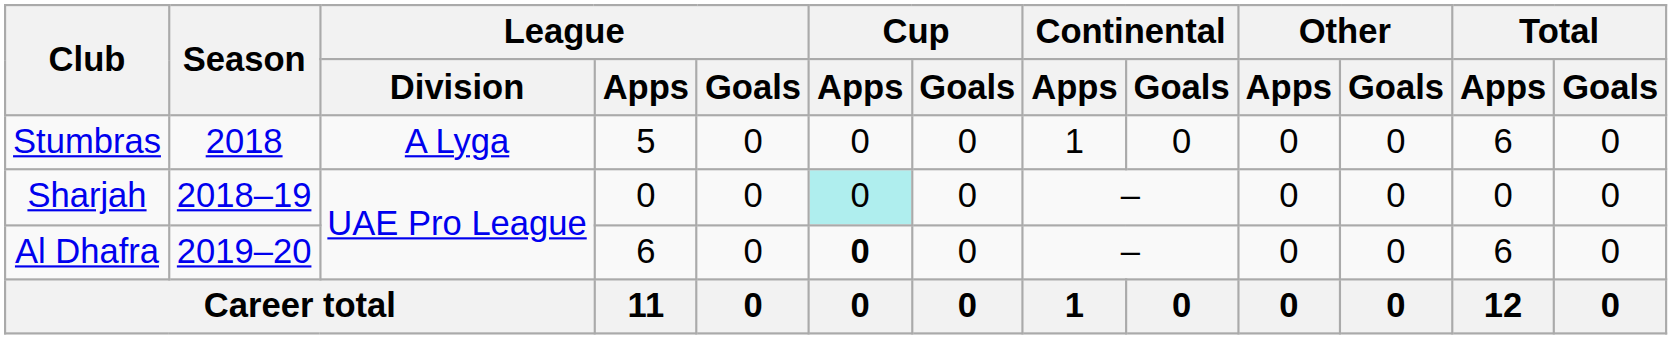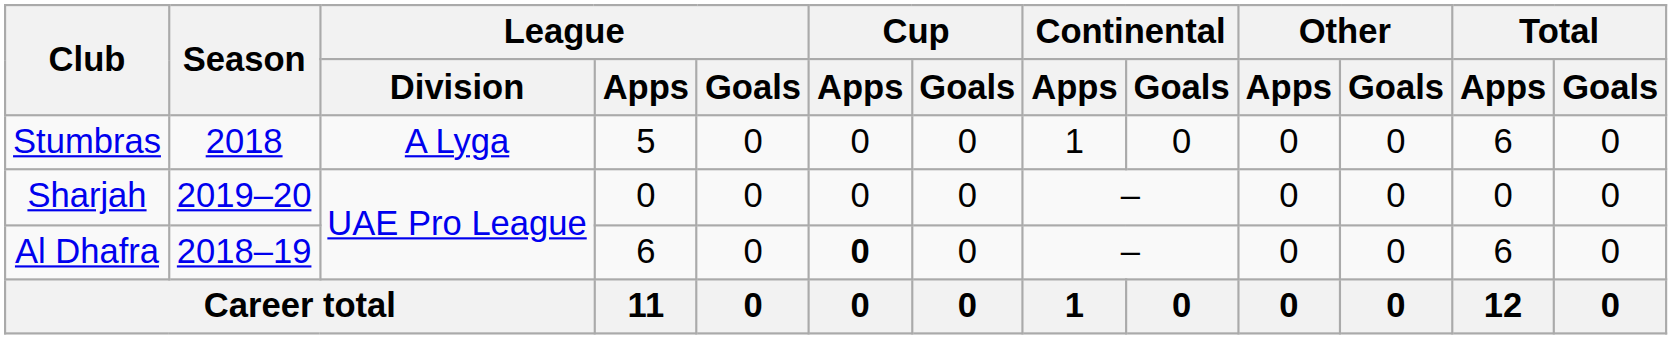(244, 196) 2018–19 -> (244, 196) 2019–20
(860, 196) paleturquoise background -> (860, 196) no background
(244, 251) 2019–20 -> (244, 251) 2018–19
